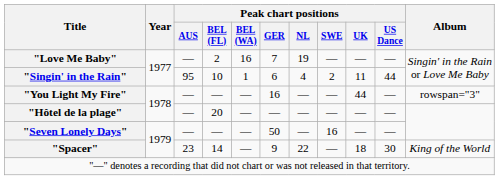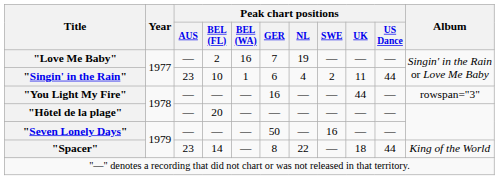(188, 76) 95 -> (188, 76) 23
(274, 148) 9 -> (274, 148) 8
(390, 148) 30 -> (390, 148) 44
